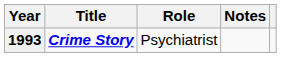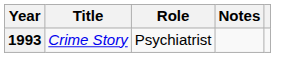(91, 40) bold -> (88, 40) normal
